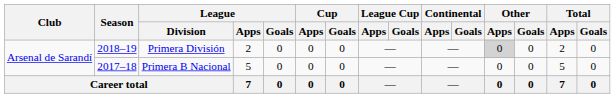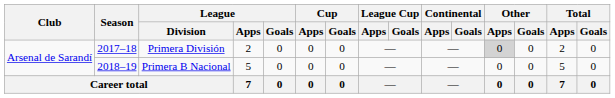(117, 48) 2018–19 -> (117, 48) 2017–18
(117, 66) 2017–18 -> (117, 66) 2018–19
